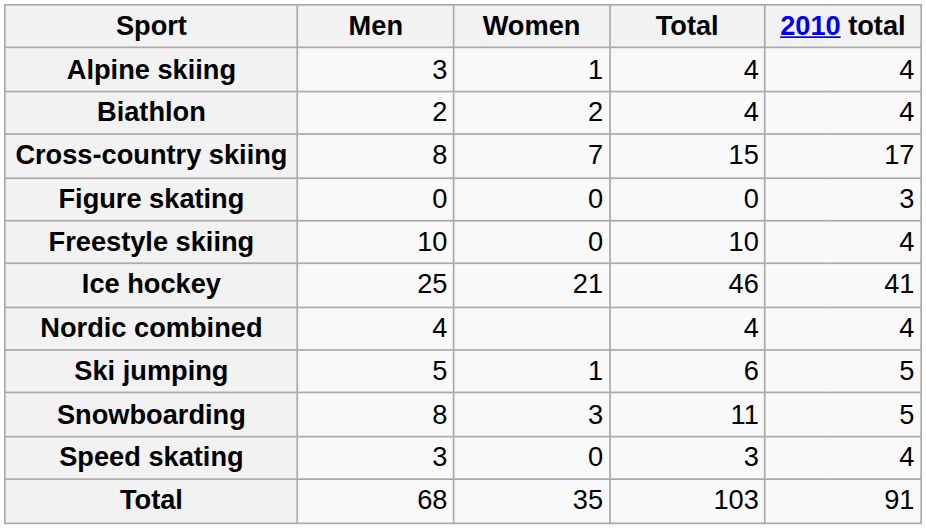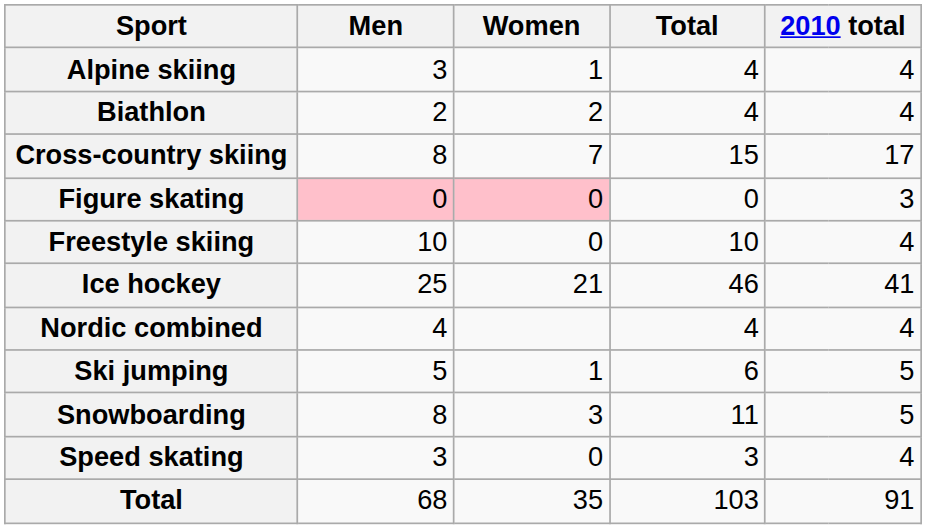(440, 198) no background -> (440, 198) pink background
(596, 198) no background -> (596, 198) pink background
